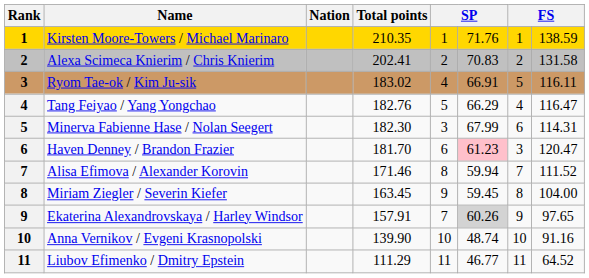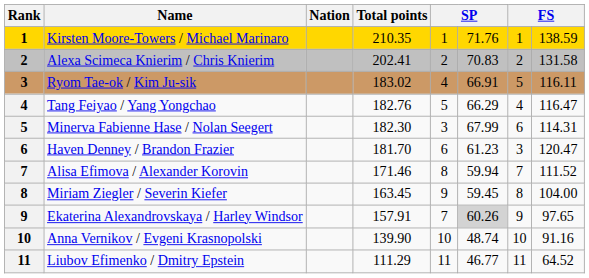(483, 149) pink background -> (483, 149) no background
